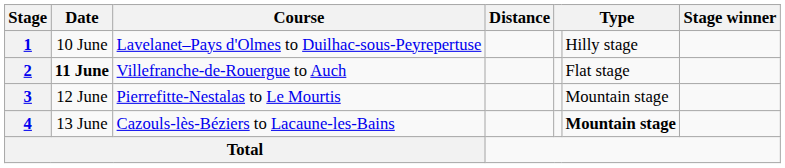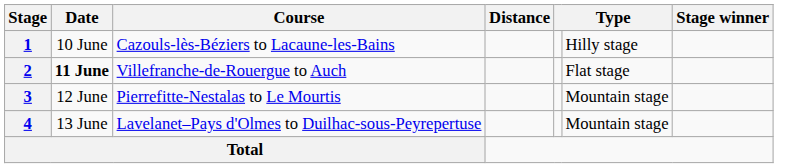(299, 44) Lavelanet–Pays d'Olmes to Duilhac-sous-Peyrepertuse -> (256, 44) Cazouls-lès-Béziers to Lacaune-les-Bains
(256, 123) Cazouls-lès-Béziers to Lacaune-les-Bains -> (299, 123) Lavelanet–Pays d'Olmes to Duilhac-sous-Peyrepertuse
(621, 123) bold -> (617, 123) normal
